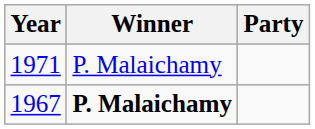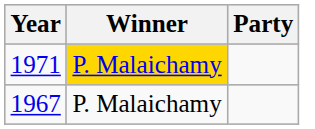(147, 64) no background -> (147, 64) gold background
(152, 104) bold -> (147, 104) normal
